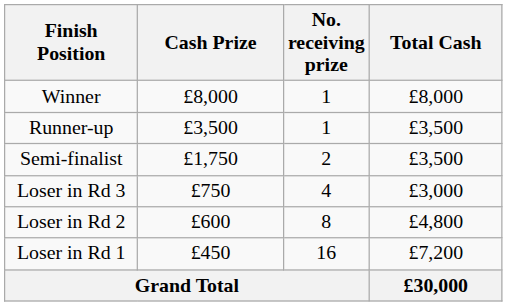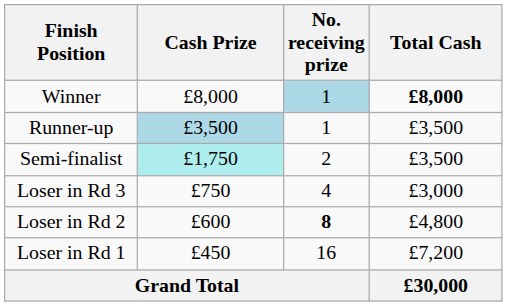(326, 96) no background -> (326, 96) lightblue background
(436, 96) normal -> (436, 96) bold
(211, 127) no background -> (211, 127) lightblue background
(211, 159) no background -> (211, 159) paleturquoise background
(326, 222) normal -> (326, 222) bold
